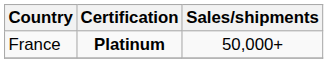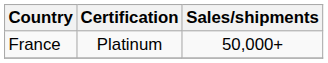(130, 44) bold -> (130, 44) normal
